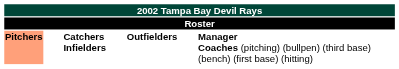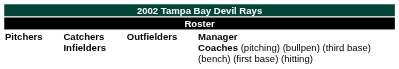(24, 37) lightsalmon background -> (24, 37) no background
